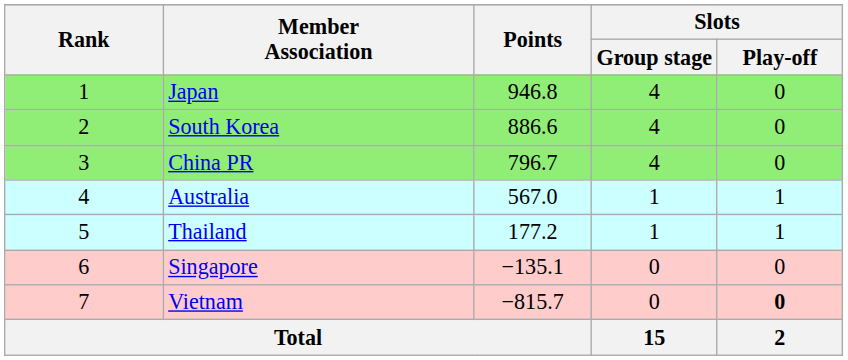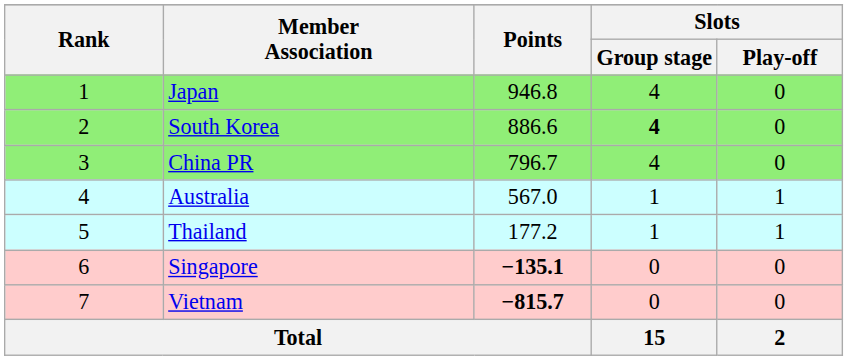(654, 127) normal -> (654, 127) bold
(533, 267) normal -> (533, 267) bold
(533, 302) normal -> (533, 302) bold
(780, 302) bold -> (780, 302) normal
